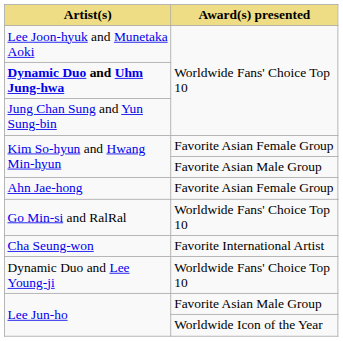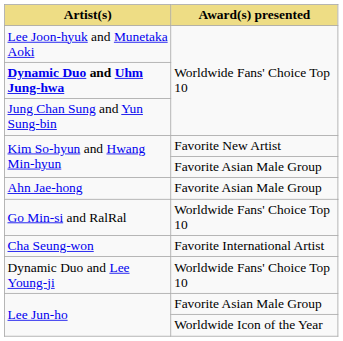(254, 145) Favorite Asian Female Group -> (228, 145) Favorite New Artist
(254, 188) Favorite Asian Female Group -> (248, 188) Favorite Asian Male Group
